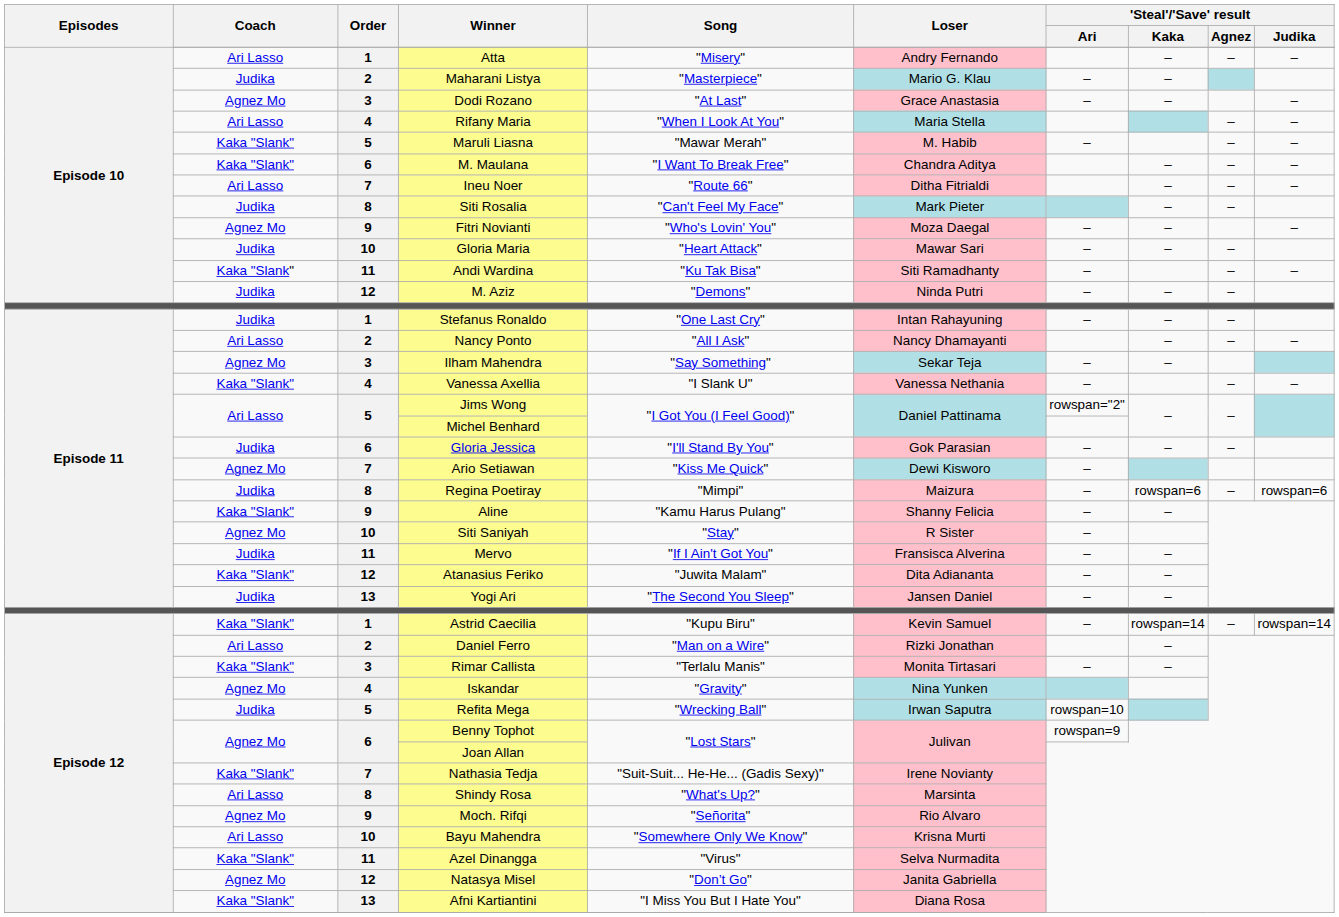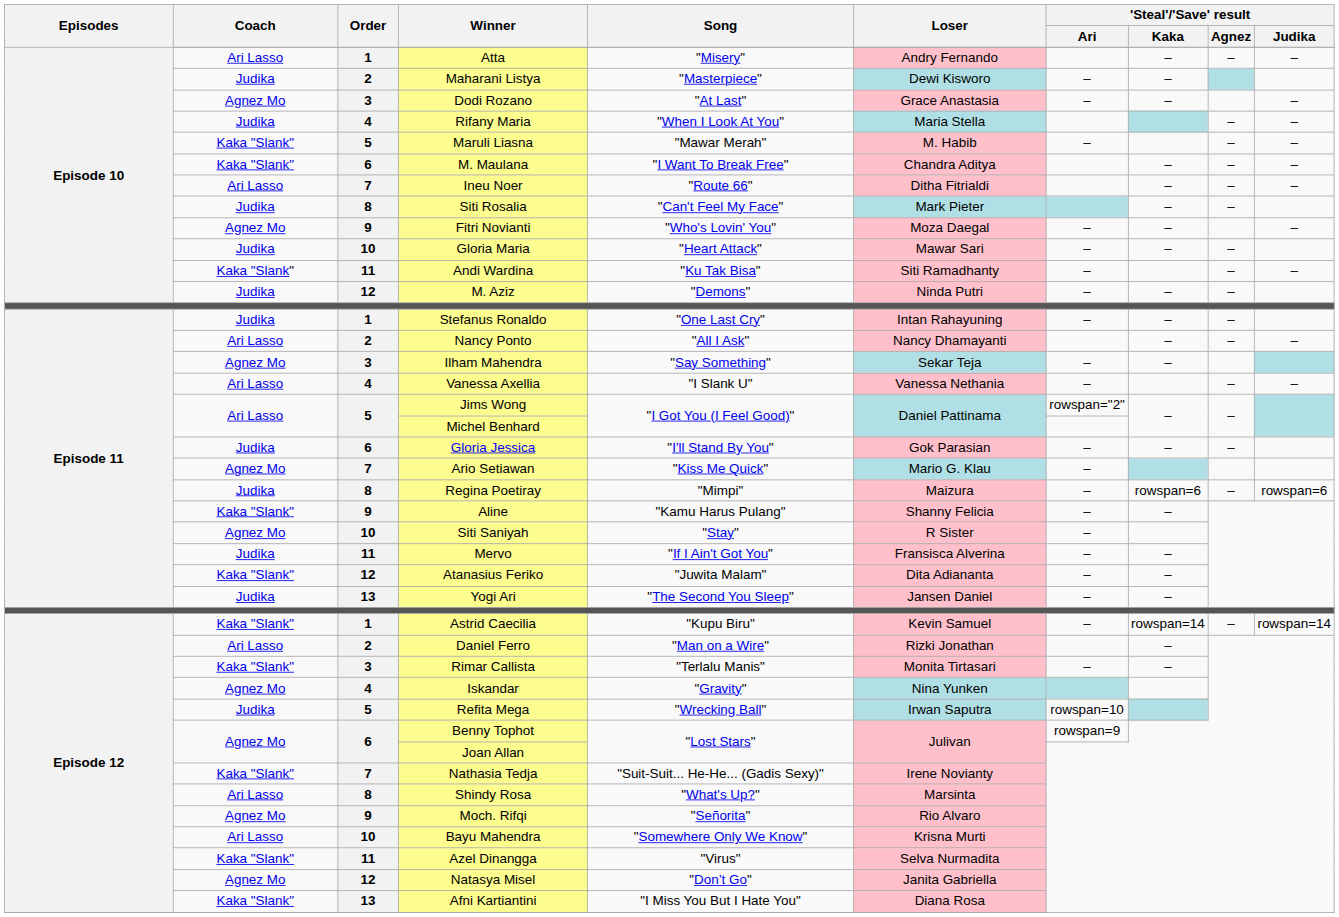(950, 79) Mario G. Klau -> (950, 79) Dewi Kisworo
(255, 121) Ari Lasso -> (255, 121) Judika
(255, 383) Kaka "Slank" -> (255, 383) Ari Lasso
(950, 468) Dewi Kisworo -> (950, 468) Mario G. Klau
